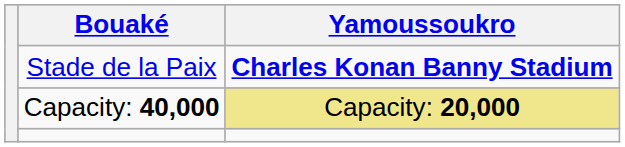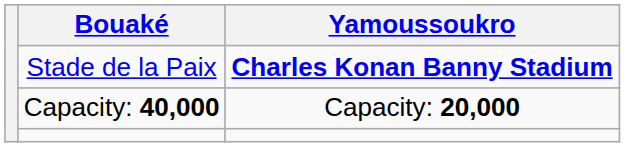(422, 107) khaki background -> (422, 107) no background
